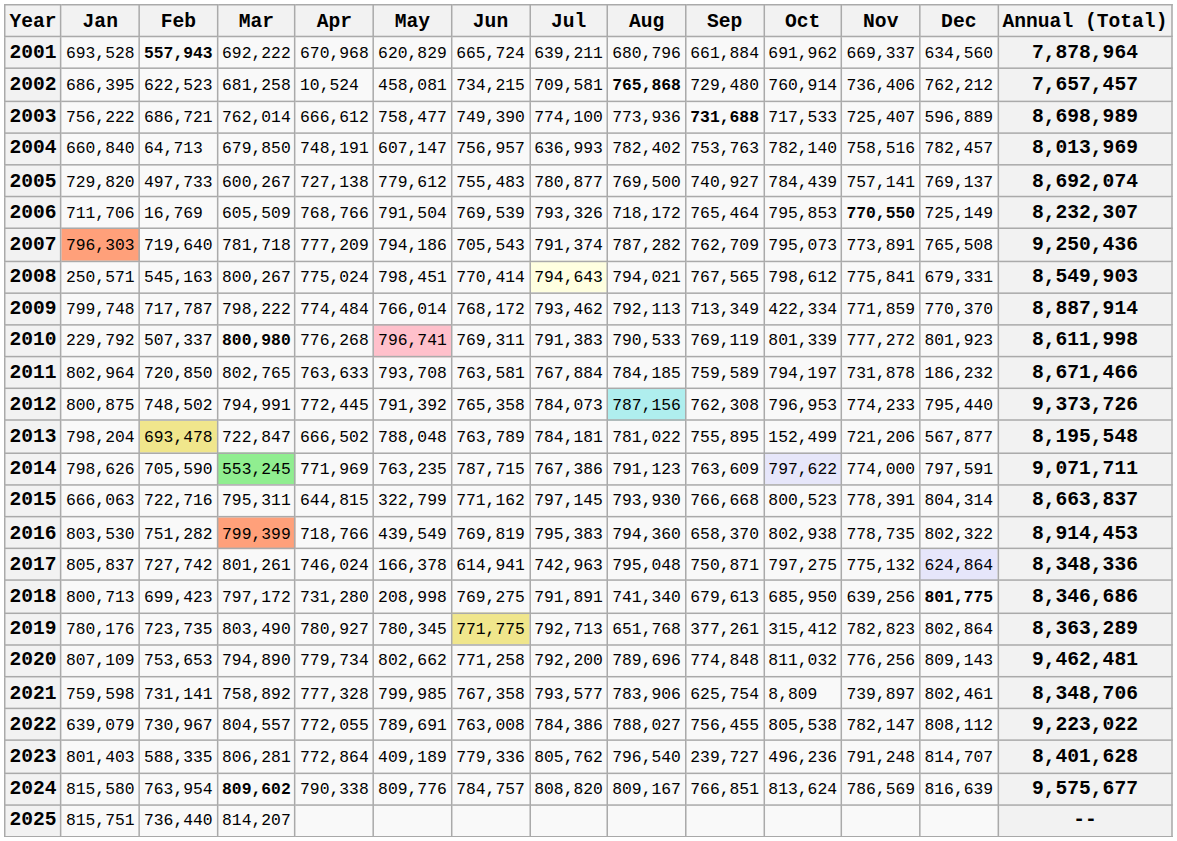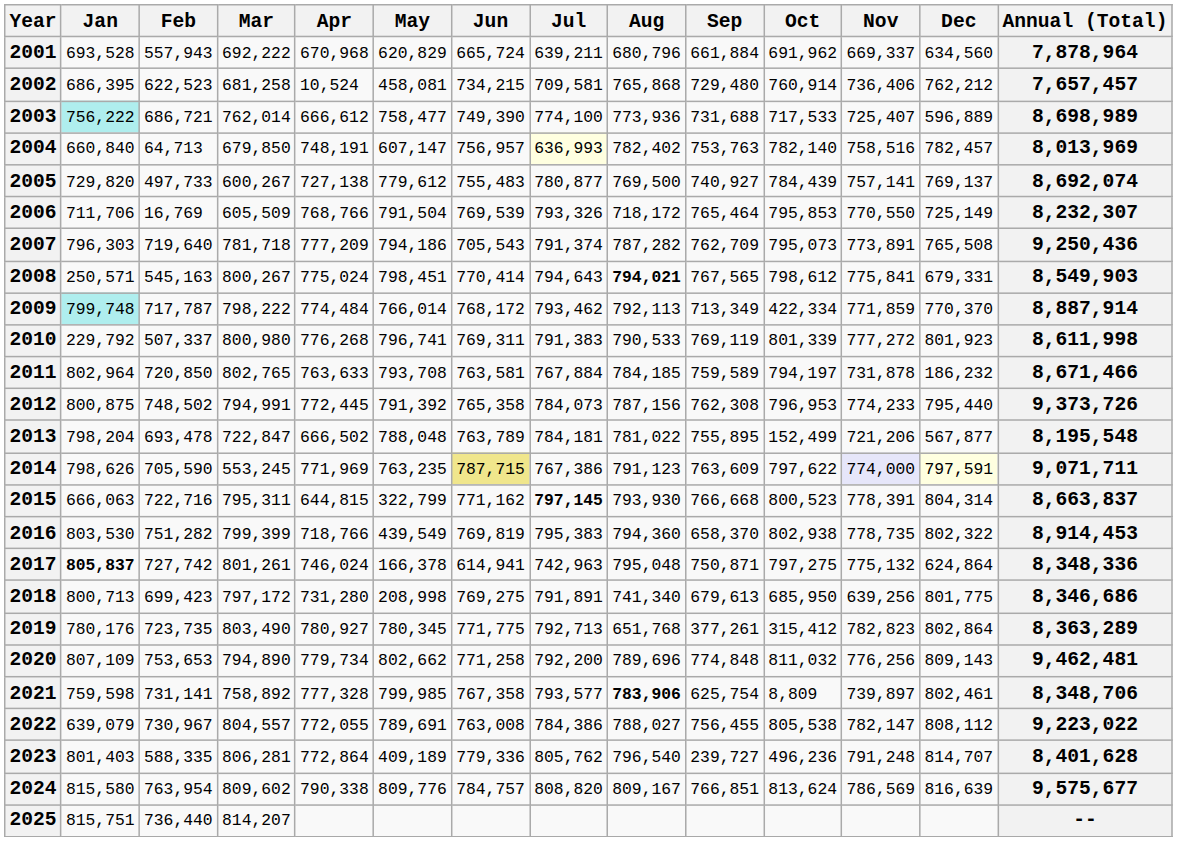(178, 53) bold -> (178, 53) normal
(647, 85) bold -> (647, 85) normal
(100, 117) no background -> (100, 117) paleturquoise background
(725, 117) bold -> (725, 117) normal
(569, 149) no background -> (569, 149) lightyellow background
(881, 213) bold -> (881, 213) normal
(100, 245) lightsalmon background -> (100, 245) no background
(569, 277) lightyellow background -> (569, 277) no background
(647, 277) normal -> (647, 277) bold
(100, 309) no background -> (100, 309) paleturquoise background
(256, 341) bold -> (256, 341) normal
(412, 341) pink background -> (412, 341) no background
(647, 405) paleturquoise background -> (647, 405) no background
(178, 437) khaki background -> (178, 437) no background
(256, 469) lightgreen background -> (256, 469) no background
(491, 469) no background -> (491, 469) khaki background
(803, 469) lavender background -> (803, 469) no background
(881, 469) no background -> (881, 469) lavender background
(959, 469) no background -> (959, 469) lightyellow background
(569, 501) normal -> (569, 501) bold
(256, 533) lightsalmon background -> (256, 533) no background
(100, 565) normal -> (100, 565) bold
(959, 565) lavender background -> (959, 565) no background
(959, 597) bold -> (959, 597) normal
(491, 629) khaki background -> (491, 629) no background
(647, 693) normal -> (647, 693) bold
(256, 789) bold -> (256, 789) normal
